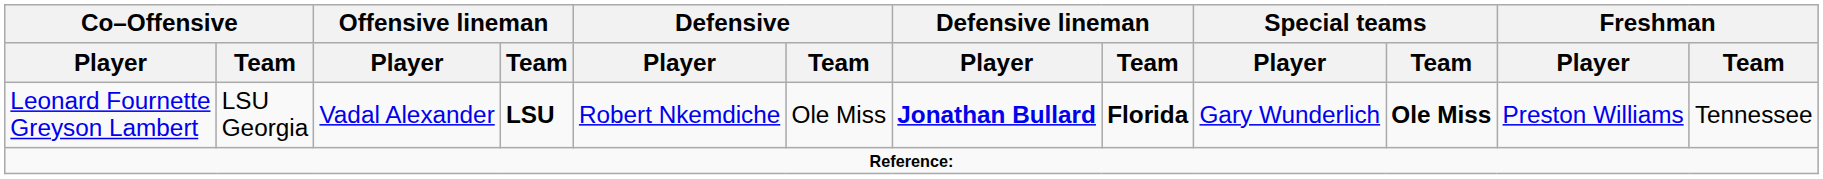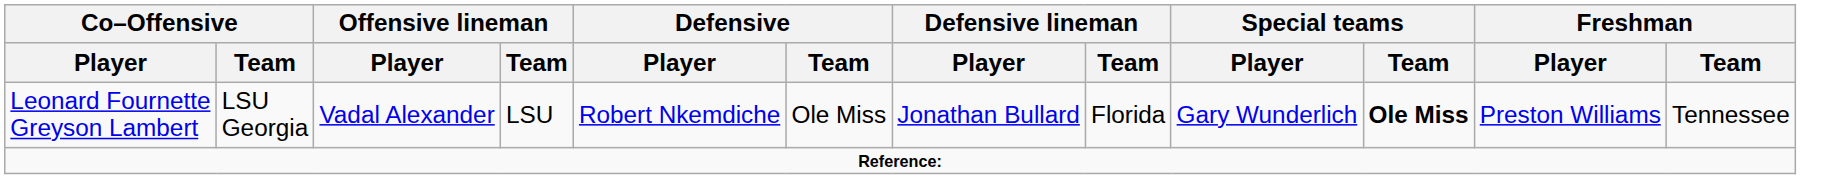(530, 114) bold -> (530, 114) normal
(997, 114) bold -> (989, 114) normal
(1148, 114) bold -> (1128, 114) normal
